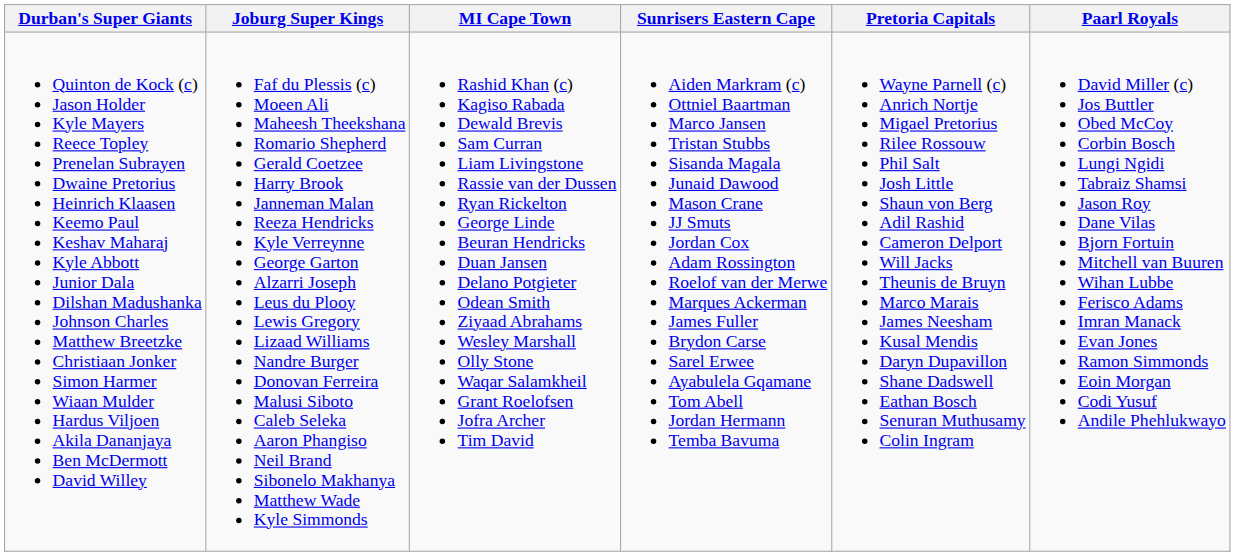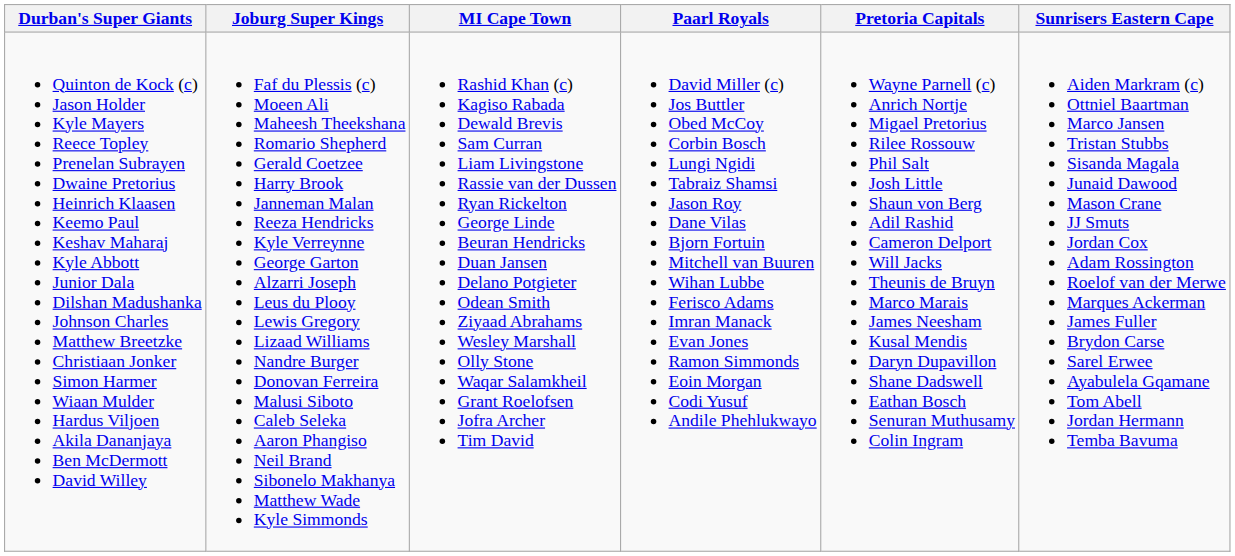columns swapped: (1130, 18) <-> (726, 18)
